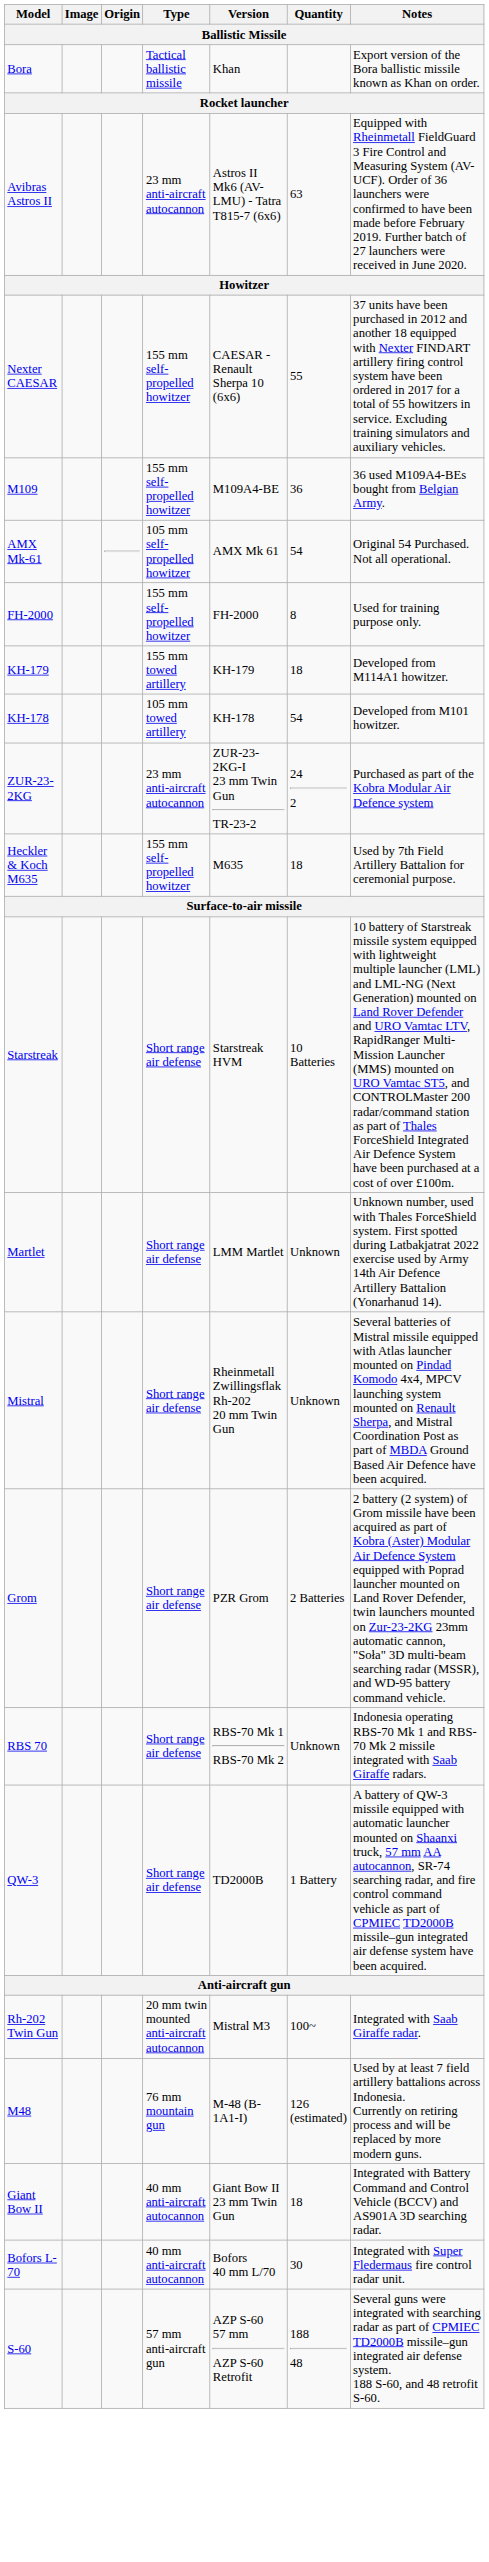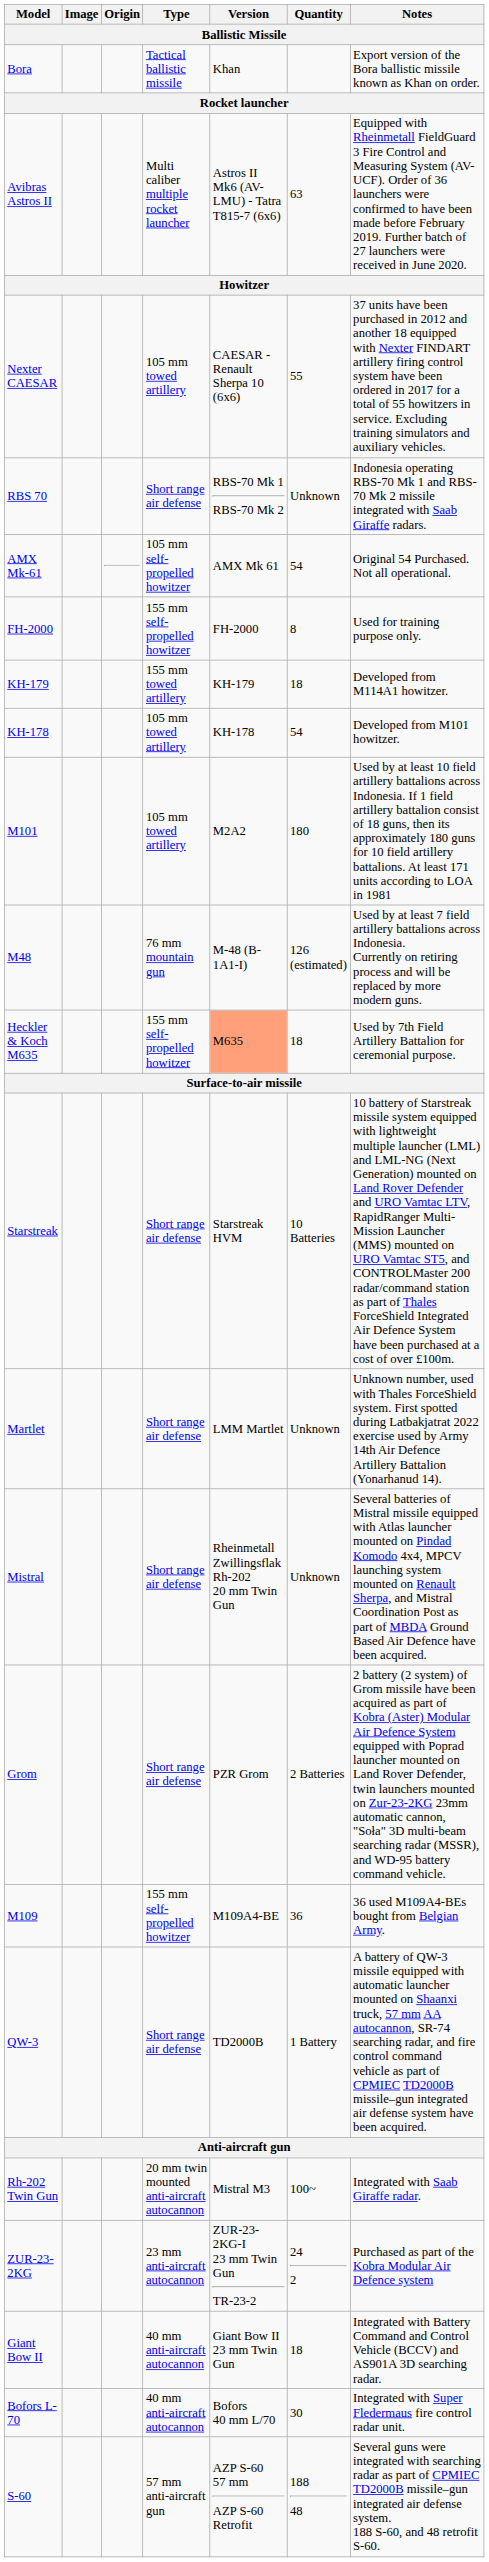(176, 194) 23 mm anti-aircraft autocannon -> (168, 194) Multi caliber multiple rocket launcher
(170, 376) 155 mm self-propelled howitzer -> (167, 376) 105 mm towed artillery
rows swapped: (22, 489) <-> (27, 1746)
+ row: (22, 830)
rows swapped: (19, 2110) <-> (30, 788)
(228, 865) no background -> (228, 1041) lightsalmon background
